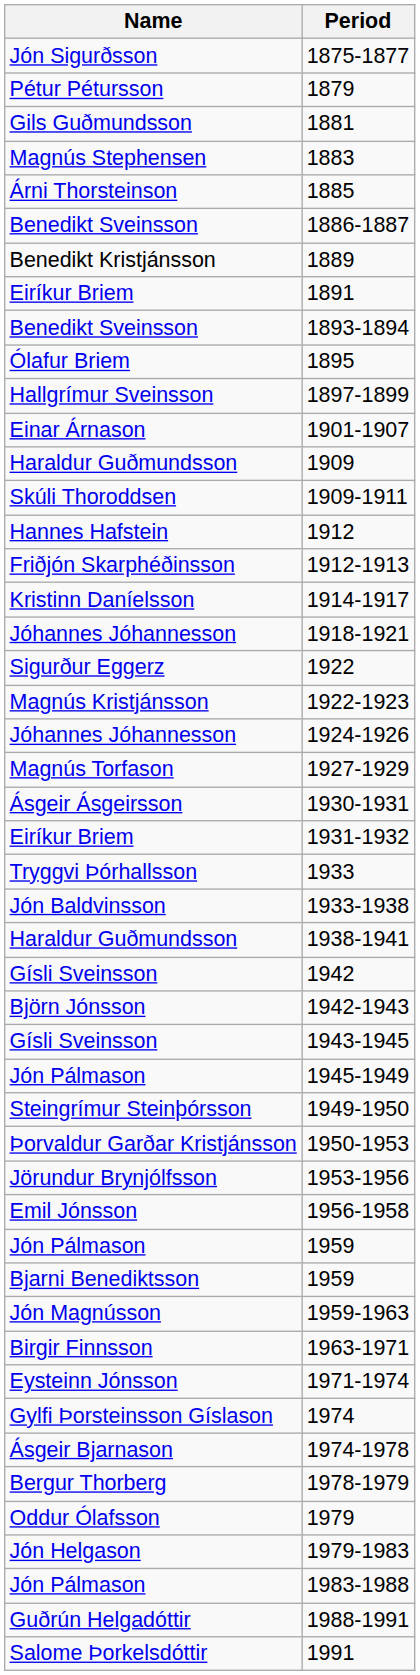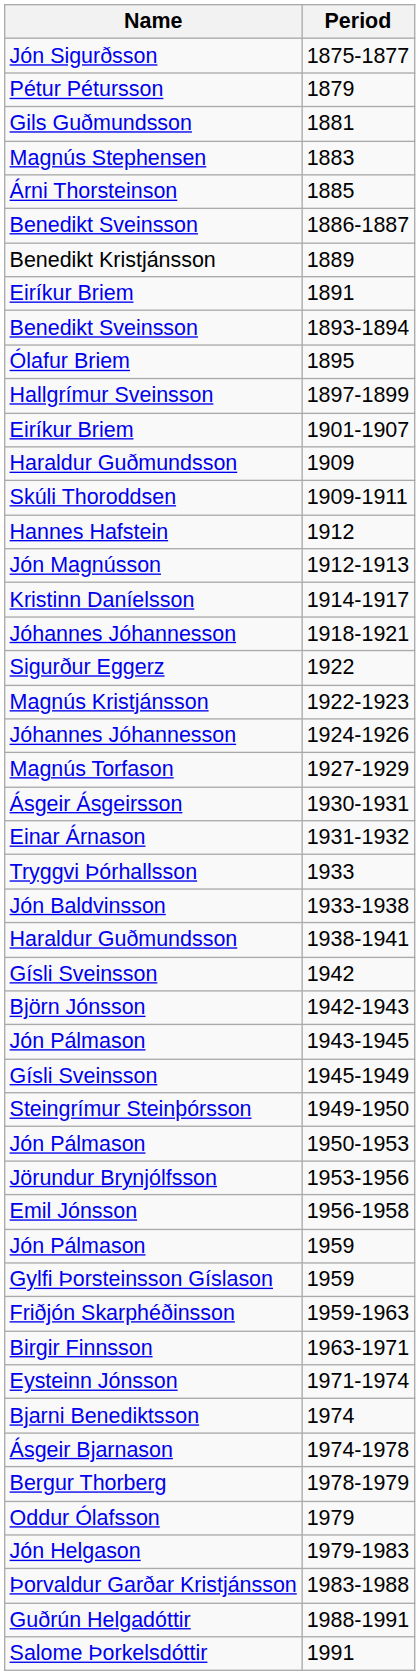(78, 429) Einar Árnason -> (72, 429) Eiríkur Briem
(122, 565) Friðjón Skarphéðinsson -> (85, 565) Jón Magnússon
(72, 837) Eiríkur Briem -> (78, 837) Einar Árnason
(83, 1041) Gísli Sveinsson -> (78, 1041) Jón Pálmason
(78, 1075) Jón Pálmason -> (83, 1075) Gísli Sveinsson
(153, 1143) Þorvaldur Garðar Kristjánsson -> (78, 1143) Jón Pálmason
(104, 1279) Bjarni Benediktsson -> (141, 1279) Gylfi Þorsteinsson Gíslason
(85, 1313) Jón Magnússon -> (122, 1313) Friðjón Skarphéðinsson
(141, 1415) Gylfi Þorsteinsson Gíslason -> (104, 1415) Bjarni Benediktsson
(78, 1585) Jón Pálmason -> (153, 1585) Þorvaldur Garðar Kristjánsson
